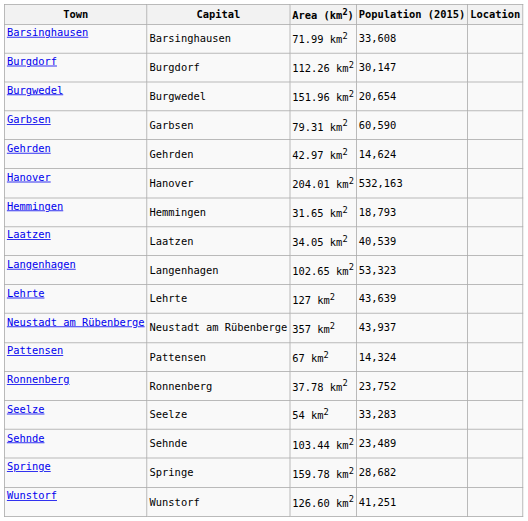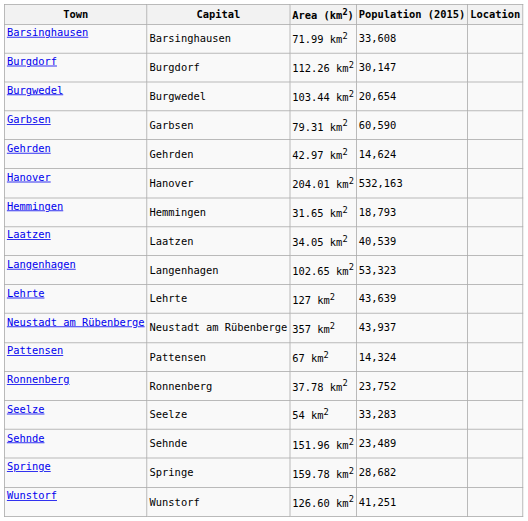(323, 96) 151.96 km2 -> (323, 96) 103.44 km2
(323, 444) 103.44 km2 -> (323, 444) 151.96 km2
